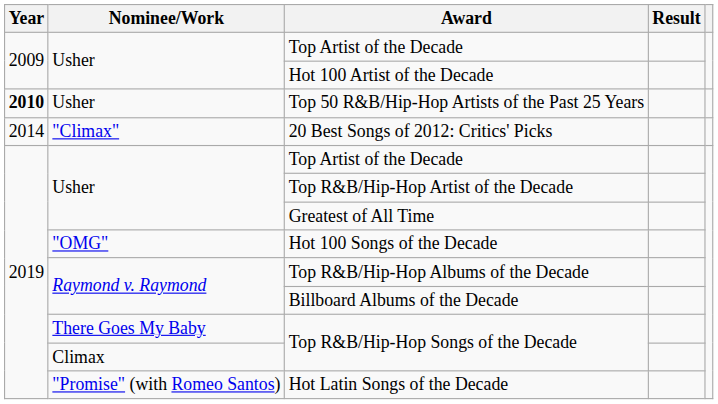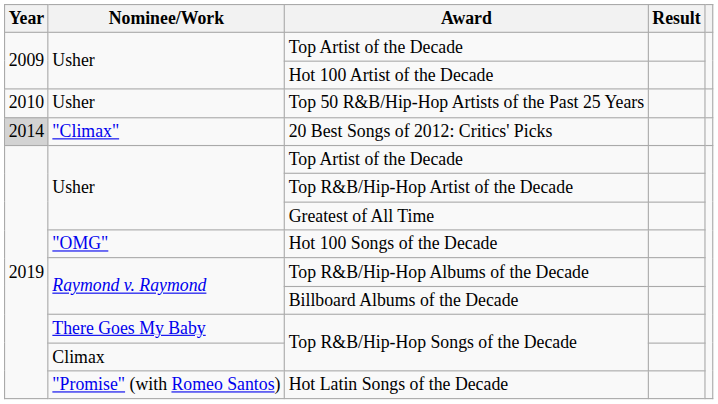(26, 103) bold -> (26, 103) normal
(26, 131) no background -> (26, 131) lightgrey background
